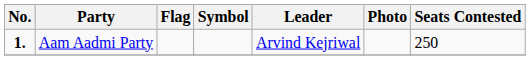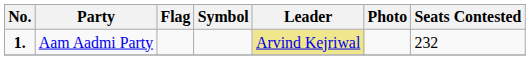(308, 42) no background -> (308, 42) khaki background
(426, 42) 250 -> (426, 42) 232
